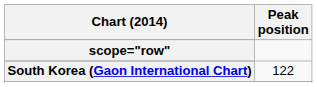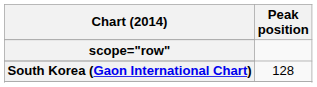(283, 71) 122 -> (283, 71) 128
